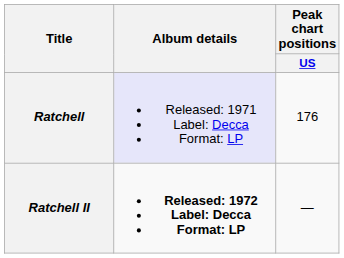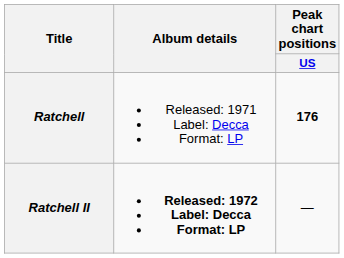(195, 125) lavender background -> (195, 125) no background
(307, 117) normal -> (307, 117) bold
